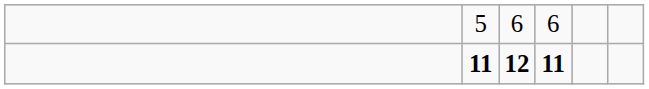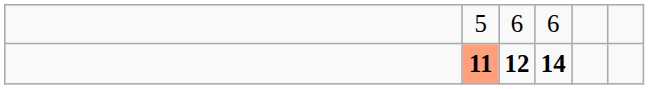(481, 63) no background -> (481, 63) lightsalmon background
(553, 63) 11 -> (553, 63) 14
